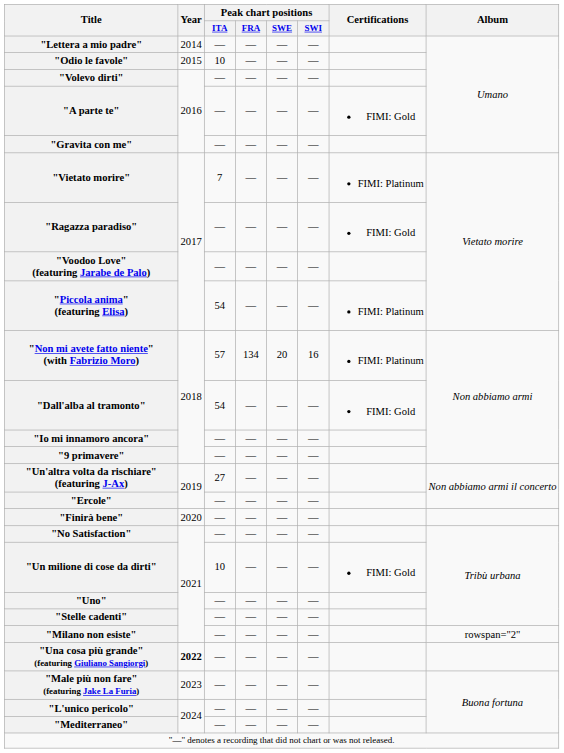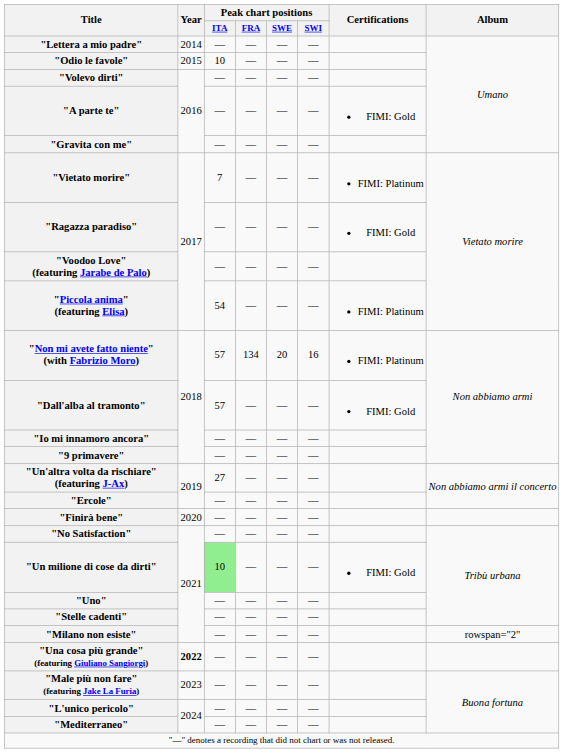(220, 405) 54 -> (220, 405) 57
(220, 567) no background -> (220, 567) lightgreen background
